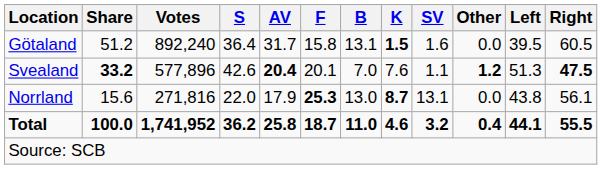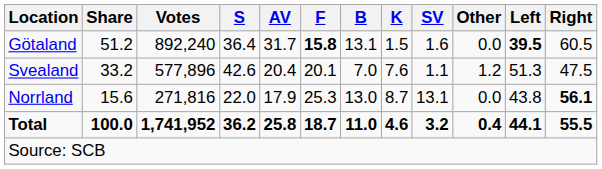(320, 44) normal -> (320, 44) bold
(397, 44) bold -> (397, 44) normal
(525, 44) normal -> (525, 44) bold
(117, 71) bold -> (117, 71) normal
(280, 71) bold -> (280, 71) normal
(490, 71) bold -> (490, 71) normal
(576, 71) bold -> (576, 71) normal
(320, 97) bold -> (320, 97) normal
(397, 97) bold -> (397, 97) normal
(576, 97) normal -> (576, 97) bold
